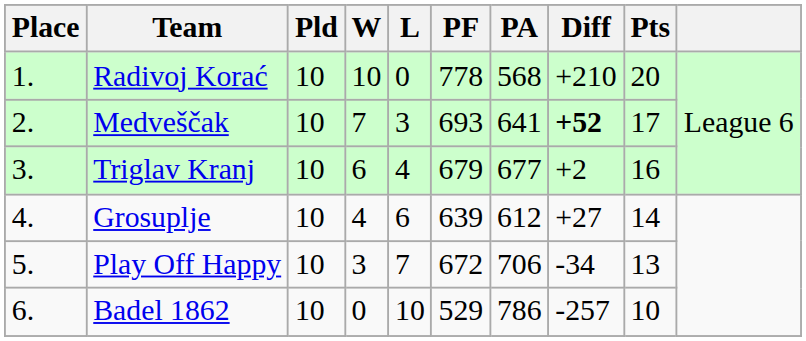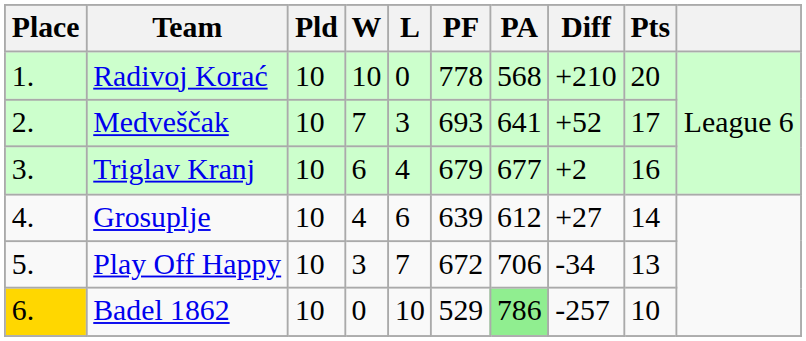(579, 122) bold -> (579, 122) normal
(23, 311) no background -> (23, 311) gold background
(519, 311) no background -> (519, 311) lightgreen background
